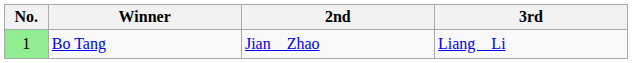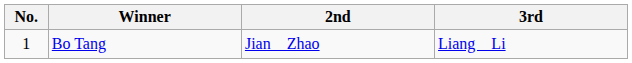(26, 44) lightgreen background -> (26, 44) no background
